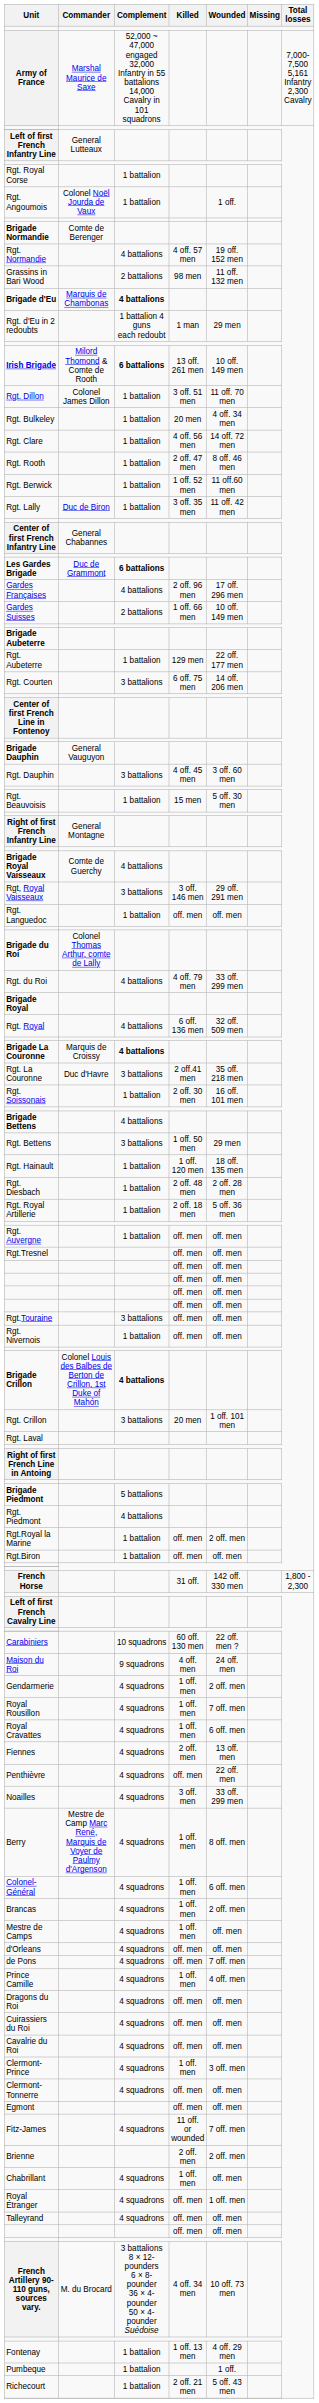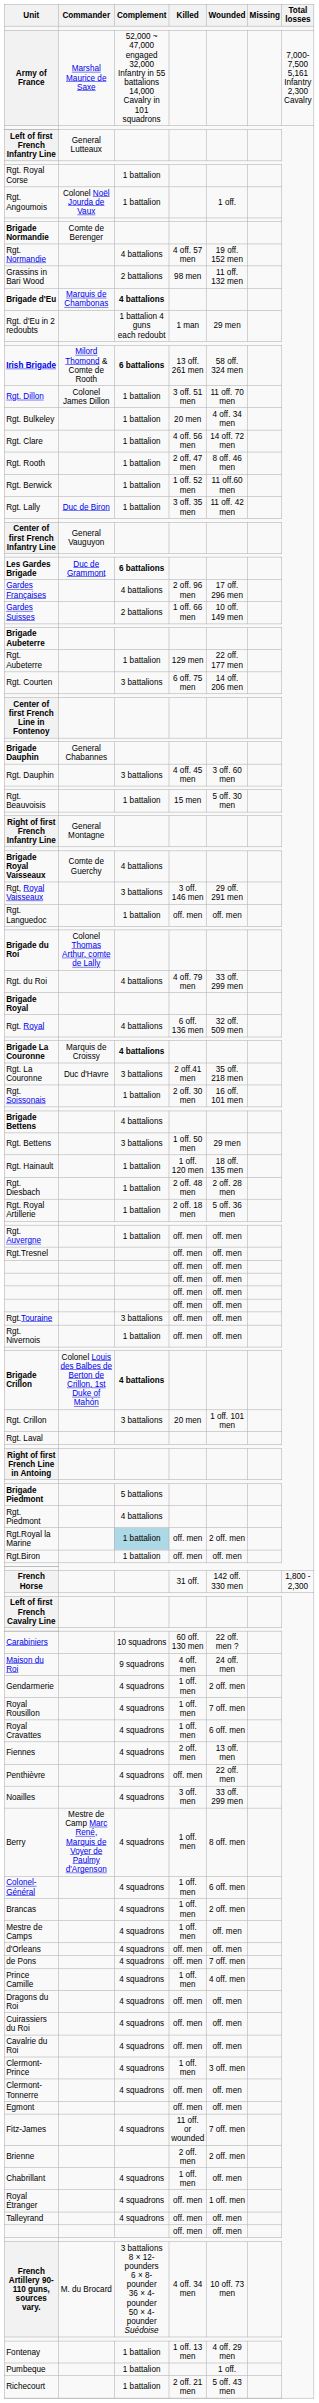(227, 365) 10 off. 149 men -> (227, 365) 58 off. 324 men
(86, 538) General Chabannes -> (86, 538) General Vauguyon
(86, 753) General Vauguyon -> (86, 753) General Chabannes
(142, 1539) no background -> (142, 1539) lightblue background
